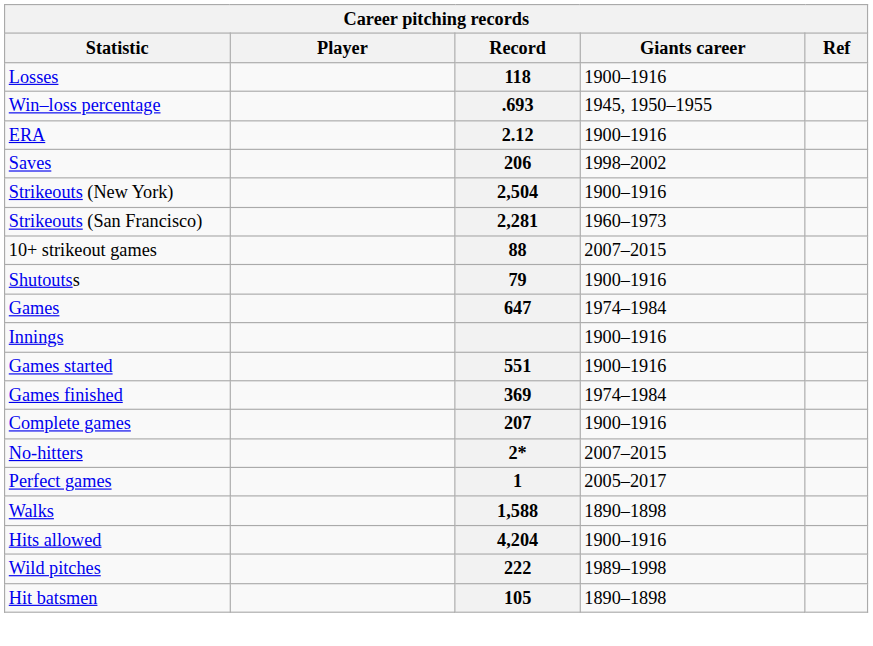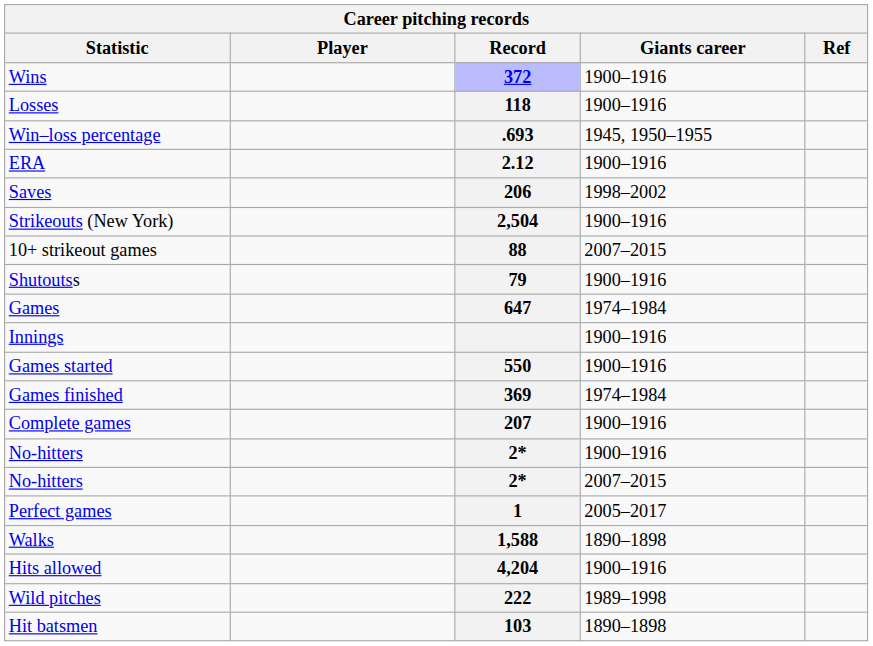+ row: (28, 76)
- row: (106, 221)
(518, 366) 551 -> (518, 366) 550
+ row: (46, 452)
(518, 597) 105 -> (518, 626) 103
